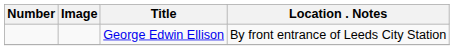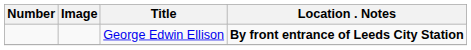(338, 34) normal -> (347, 34) bold
